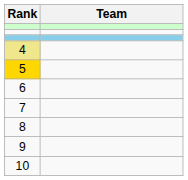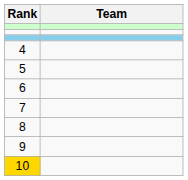(22, 50) khaki background -> (22, 50) no background
(22, 69) gold background -> (22, 69) no background
(22, 165) no background -> (22, 165) gold background
